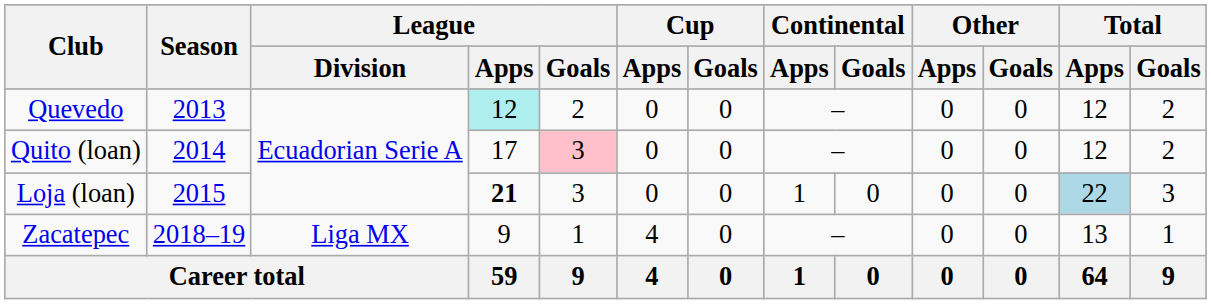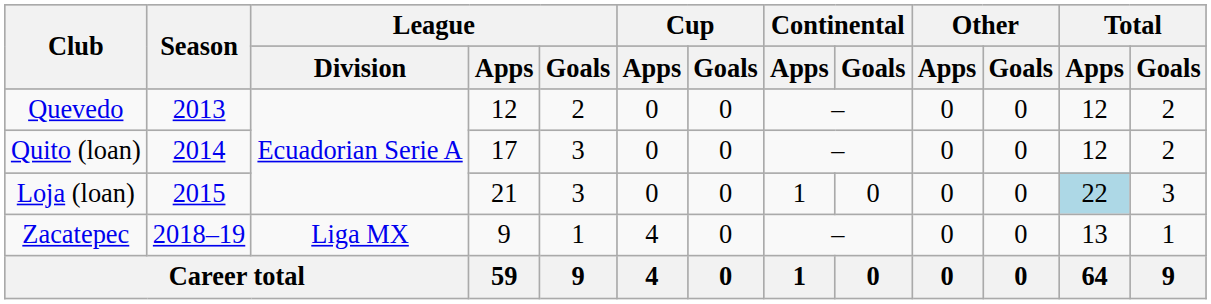(504, 109) paleturquoise background -> (504, 109) no background
(578, 151) pink background -> (578, 151) no background
(504, 192) bold -> (504, 192) normal
